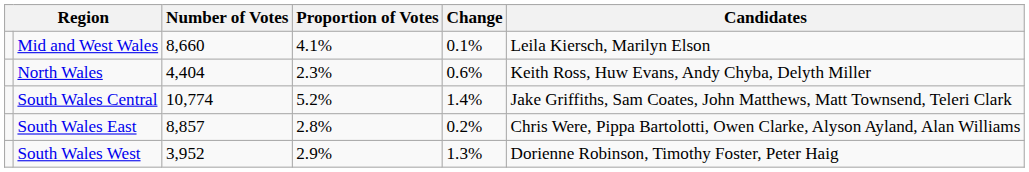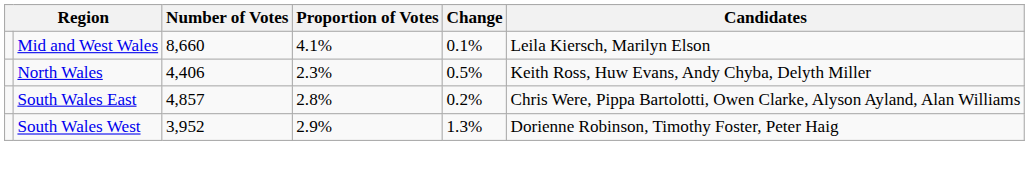(185, 72) 4,404 -> (185, 72) 4,406
(464, 72) 0.6% -> (464, 72) 0.5%
- row: (87, 99)
(185, 126) 8,857 -> (185, 99) 4,857
